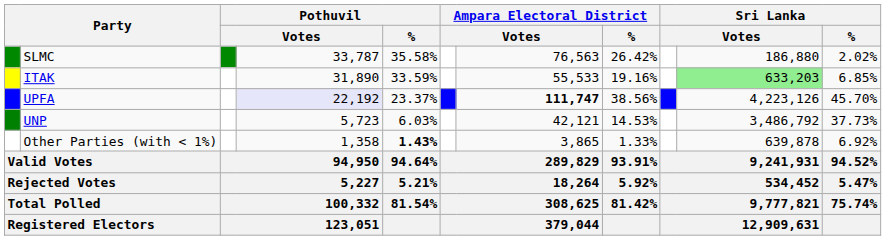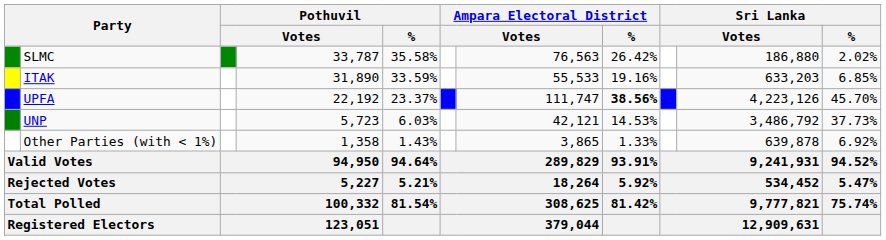(792, 78) lightgreen background -> (792, 78) no background
(356, 99) lavender background -> (356, 99) no background
(572, 99) bold -> (572, 99) normal
(634, 99) normal -> (634, 99) bold
(418, 141) bold -> (418, 141) normal
